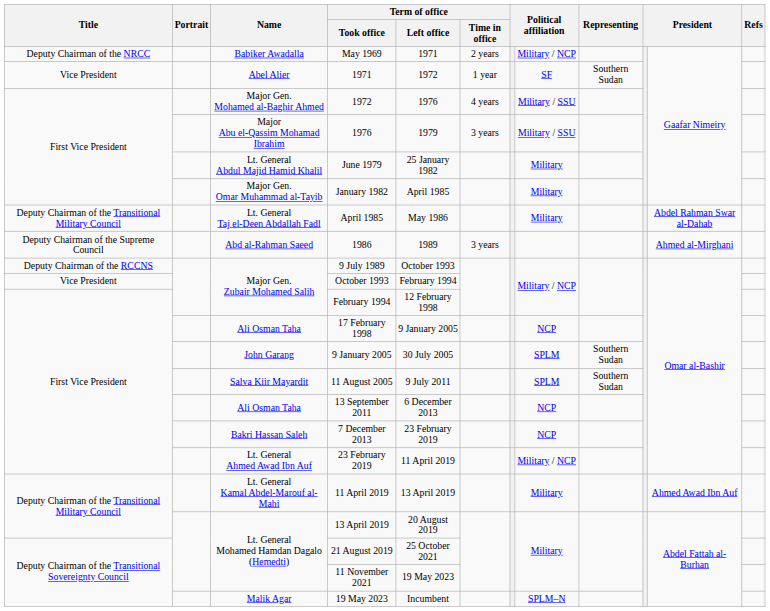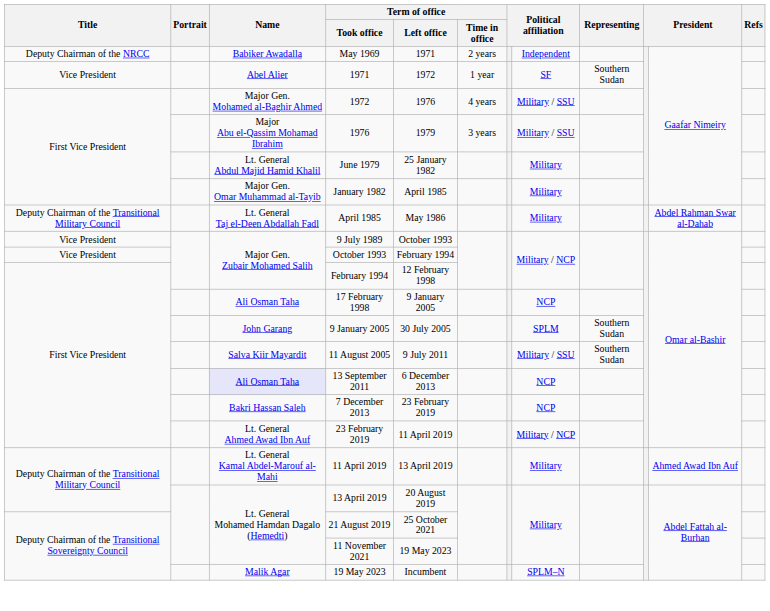(547, 54) Military / NCP -> (546, 54) Independent
- row: (362, 244)
(88, 265) Deputy Chairman of the RCCNS -> (88, 239) Vice President
(547, 381) SPLM -> (546, 355) Military / SSU
(269, 408) no background -> (267, 381) lavender background
